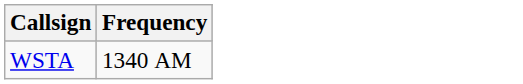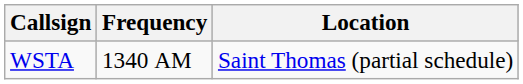+ column: (366, 22)
